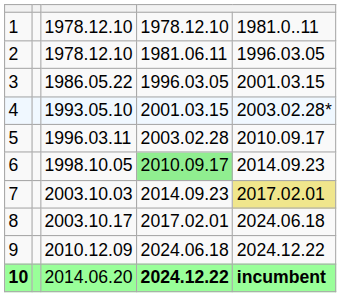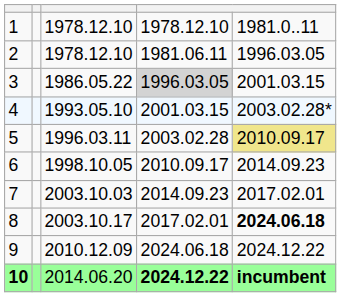(185, 82) no background -> (185, 82) lightgrey background
(281, 138) no background -> (281, 138) khaki background
(185, 166) lightgreen background -> (185, 166) no background
(281, 194) khaki background -> (281, 194) no background
(281, 221) normal -> (281, 221) bold
